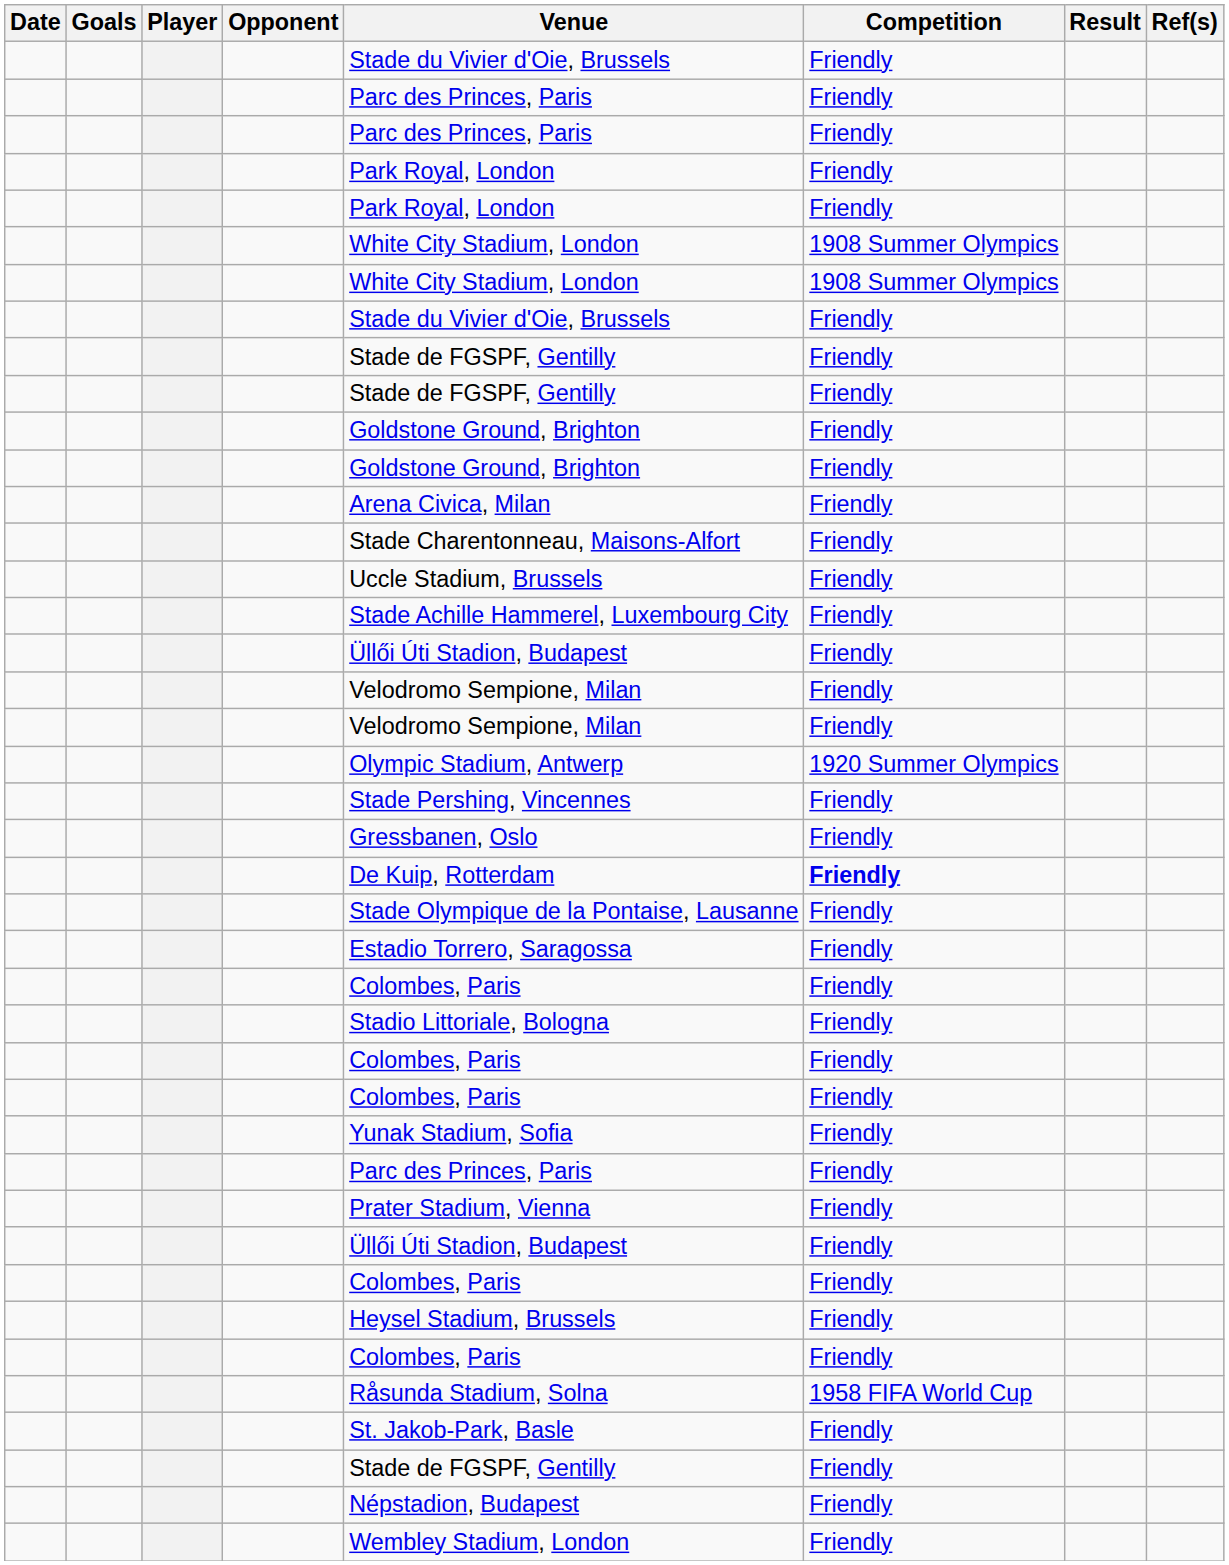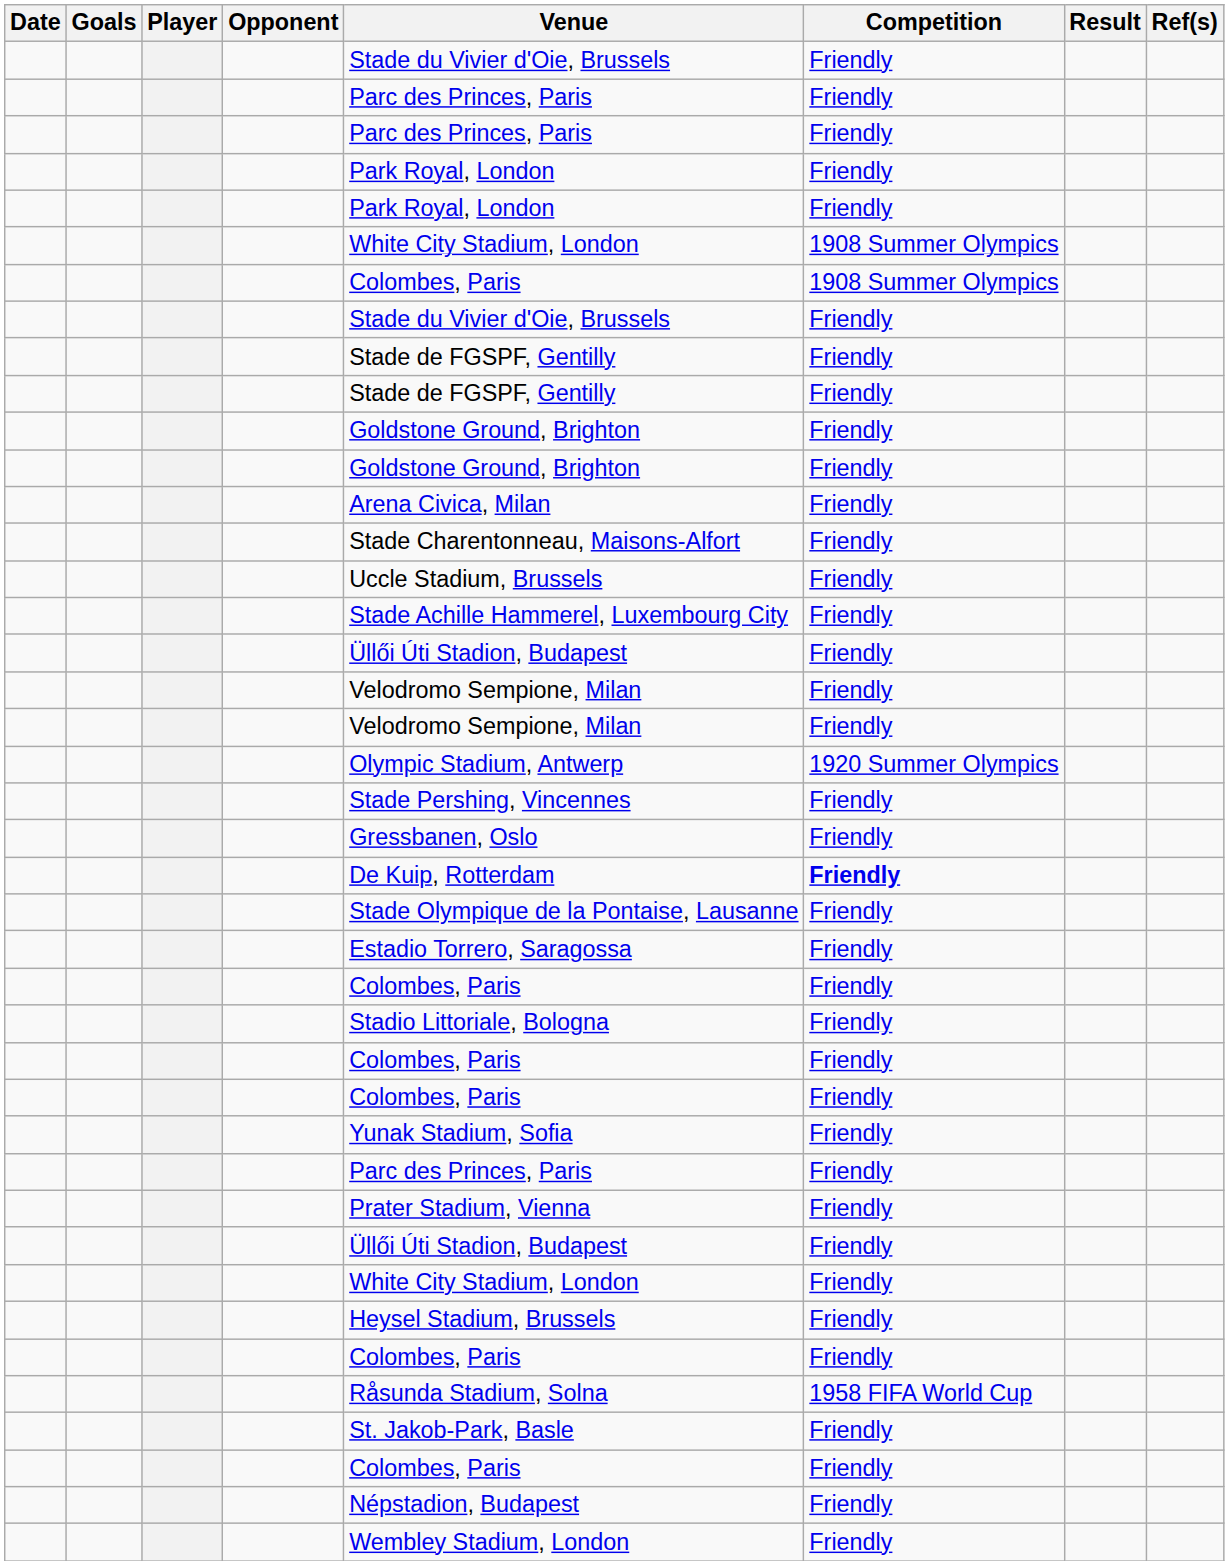(494, 282) White City Stadium, London -> (435, 282) Colombes, Paris
(435, 1282) Colombes, Paris -> (494, 1282) White City Stadium, London
(482, 1467) Stade de FGSPF, Gentilly -> (435, 1467) Colombes, Paris
